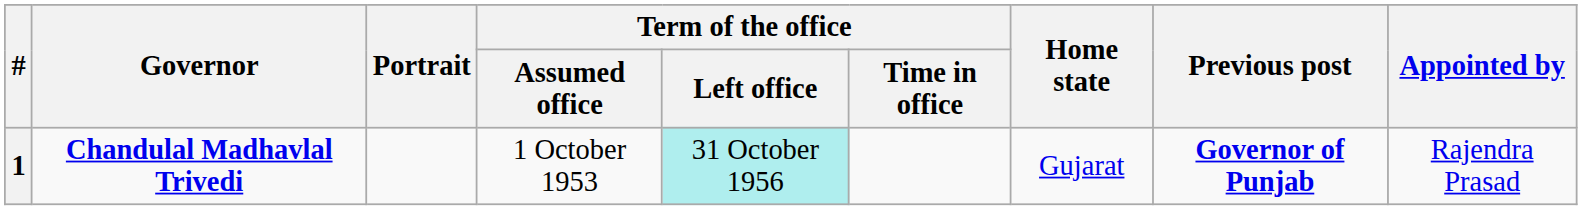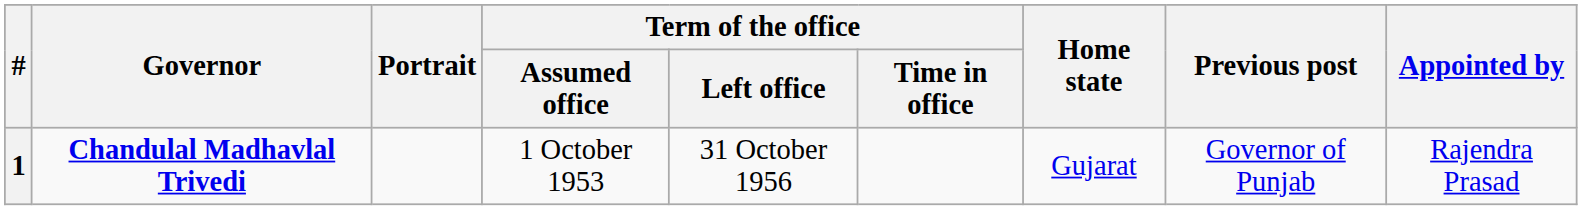(755, 165) paleturquoise background -> (763, 165) no background
(1270, 165) bold -> (1276, 165) normal
